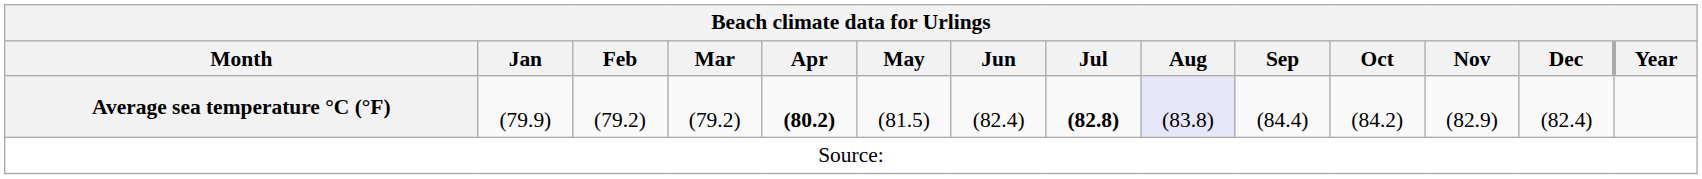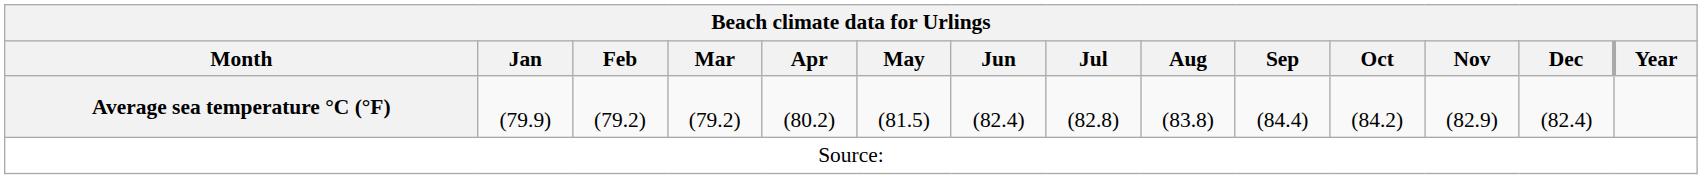(809, 119) bold -> (809, 119) normal
(1093, 119) bold -> (1093, 119) normal
(1188, 119) lavender background -> (1188, 119) no background
